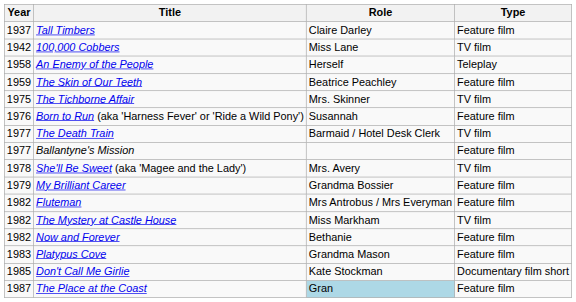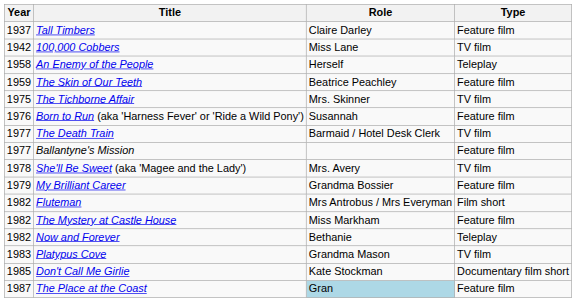(486, 202) Feature film -> (481, 202) Film short
(474, 220) TV film -> (486, 220) Feature film
(486, 237) Feature film -> (477, 237) Teleplay
(486, 254) Feature film -> (474, 254) TV film
